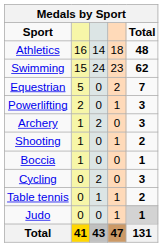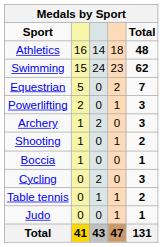(142, 215) lightgrey background -> (142, 215) no background
